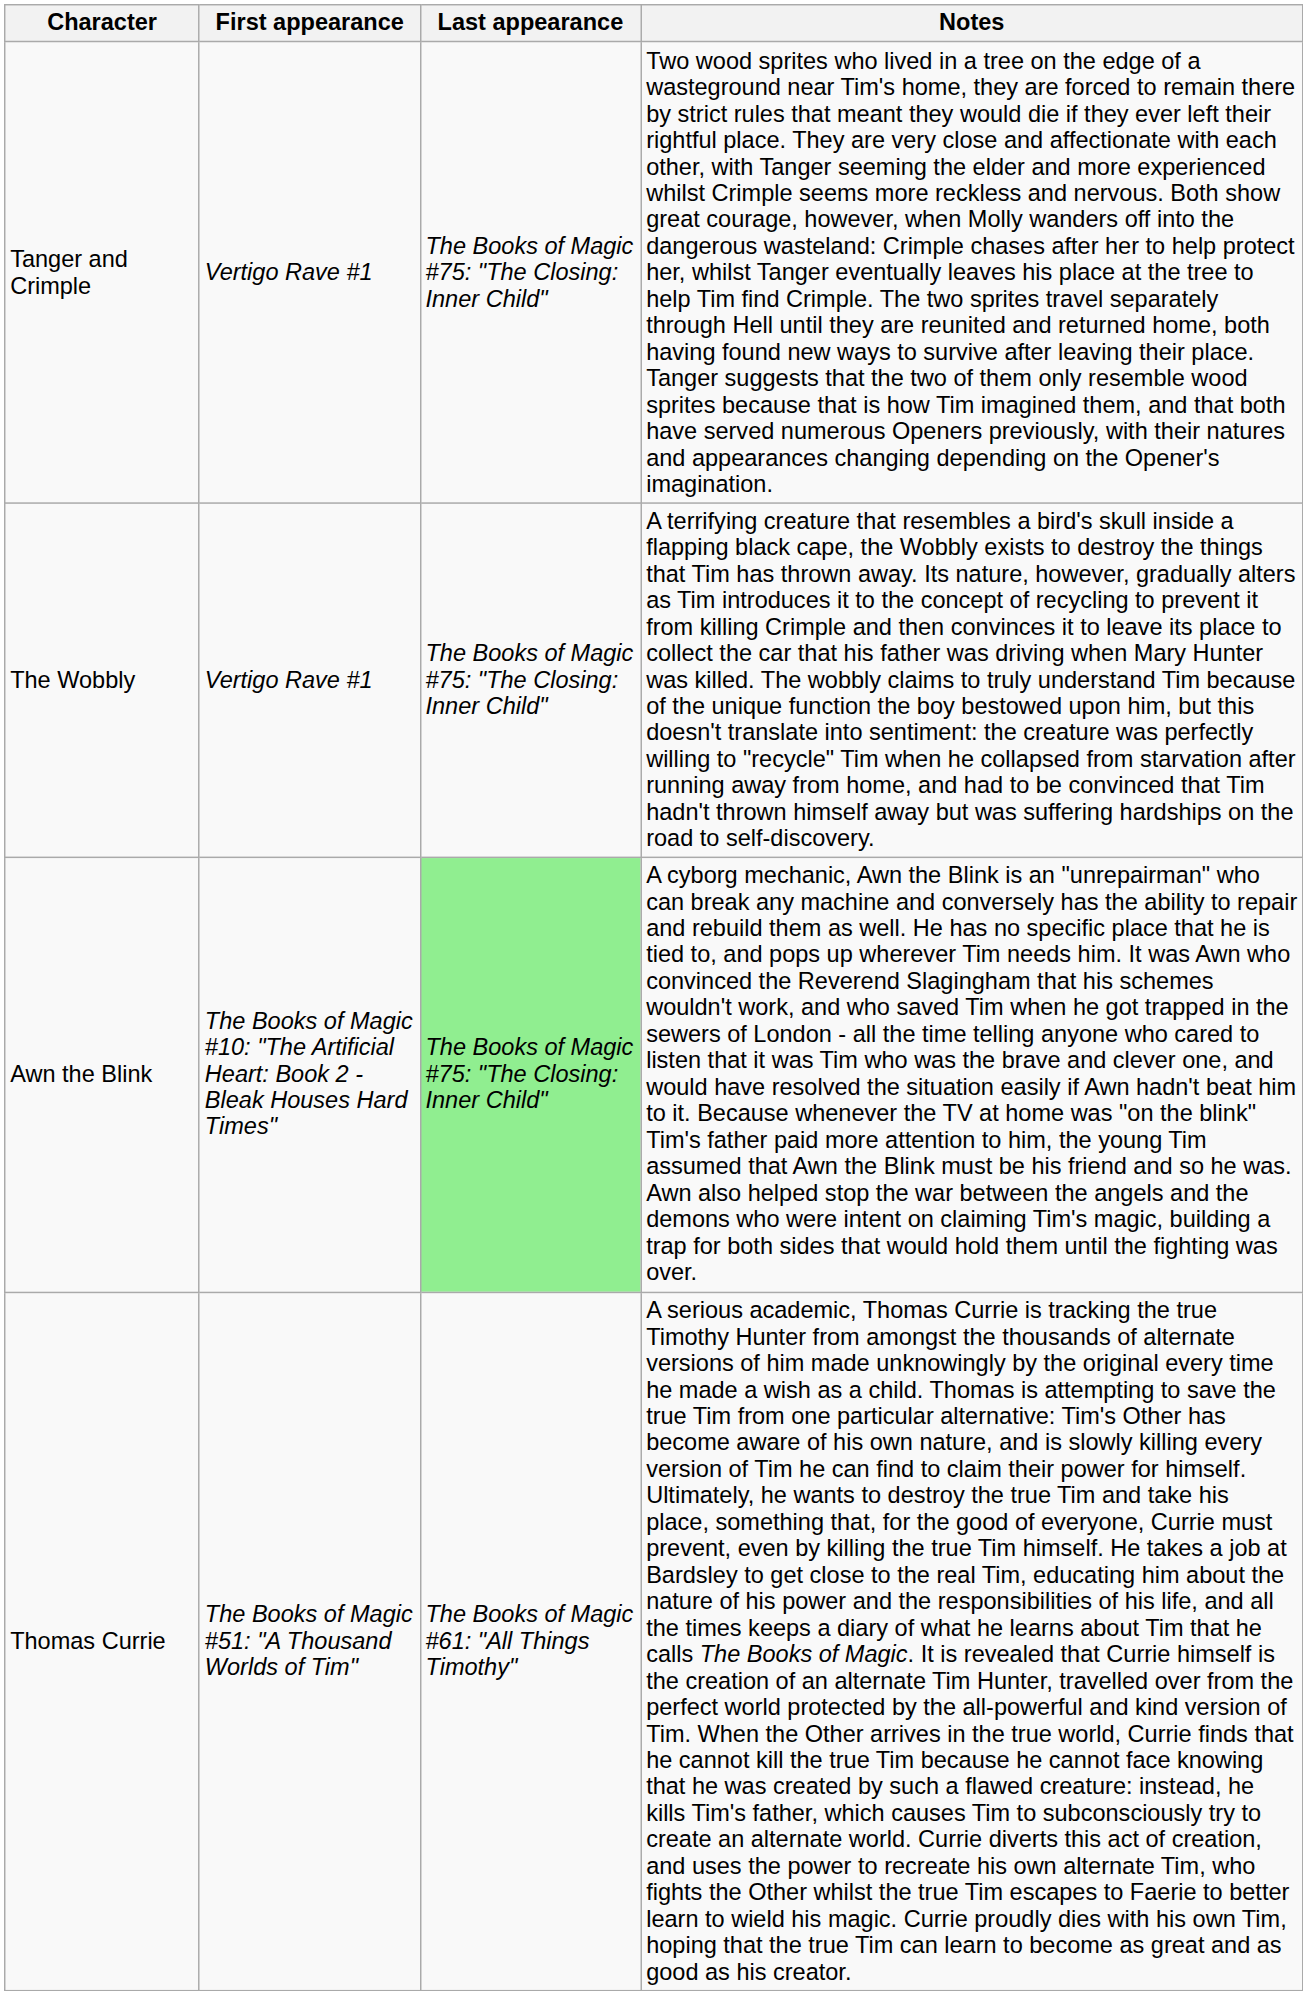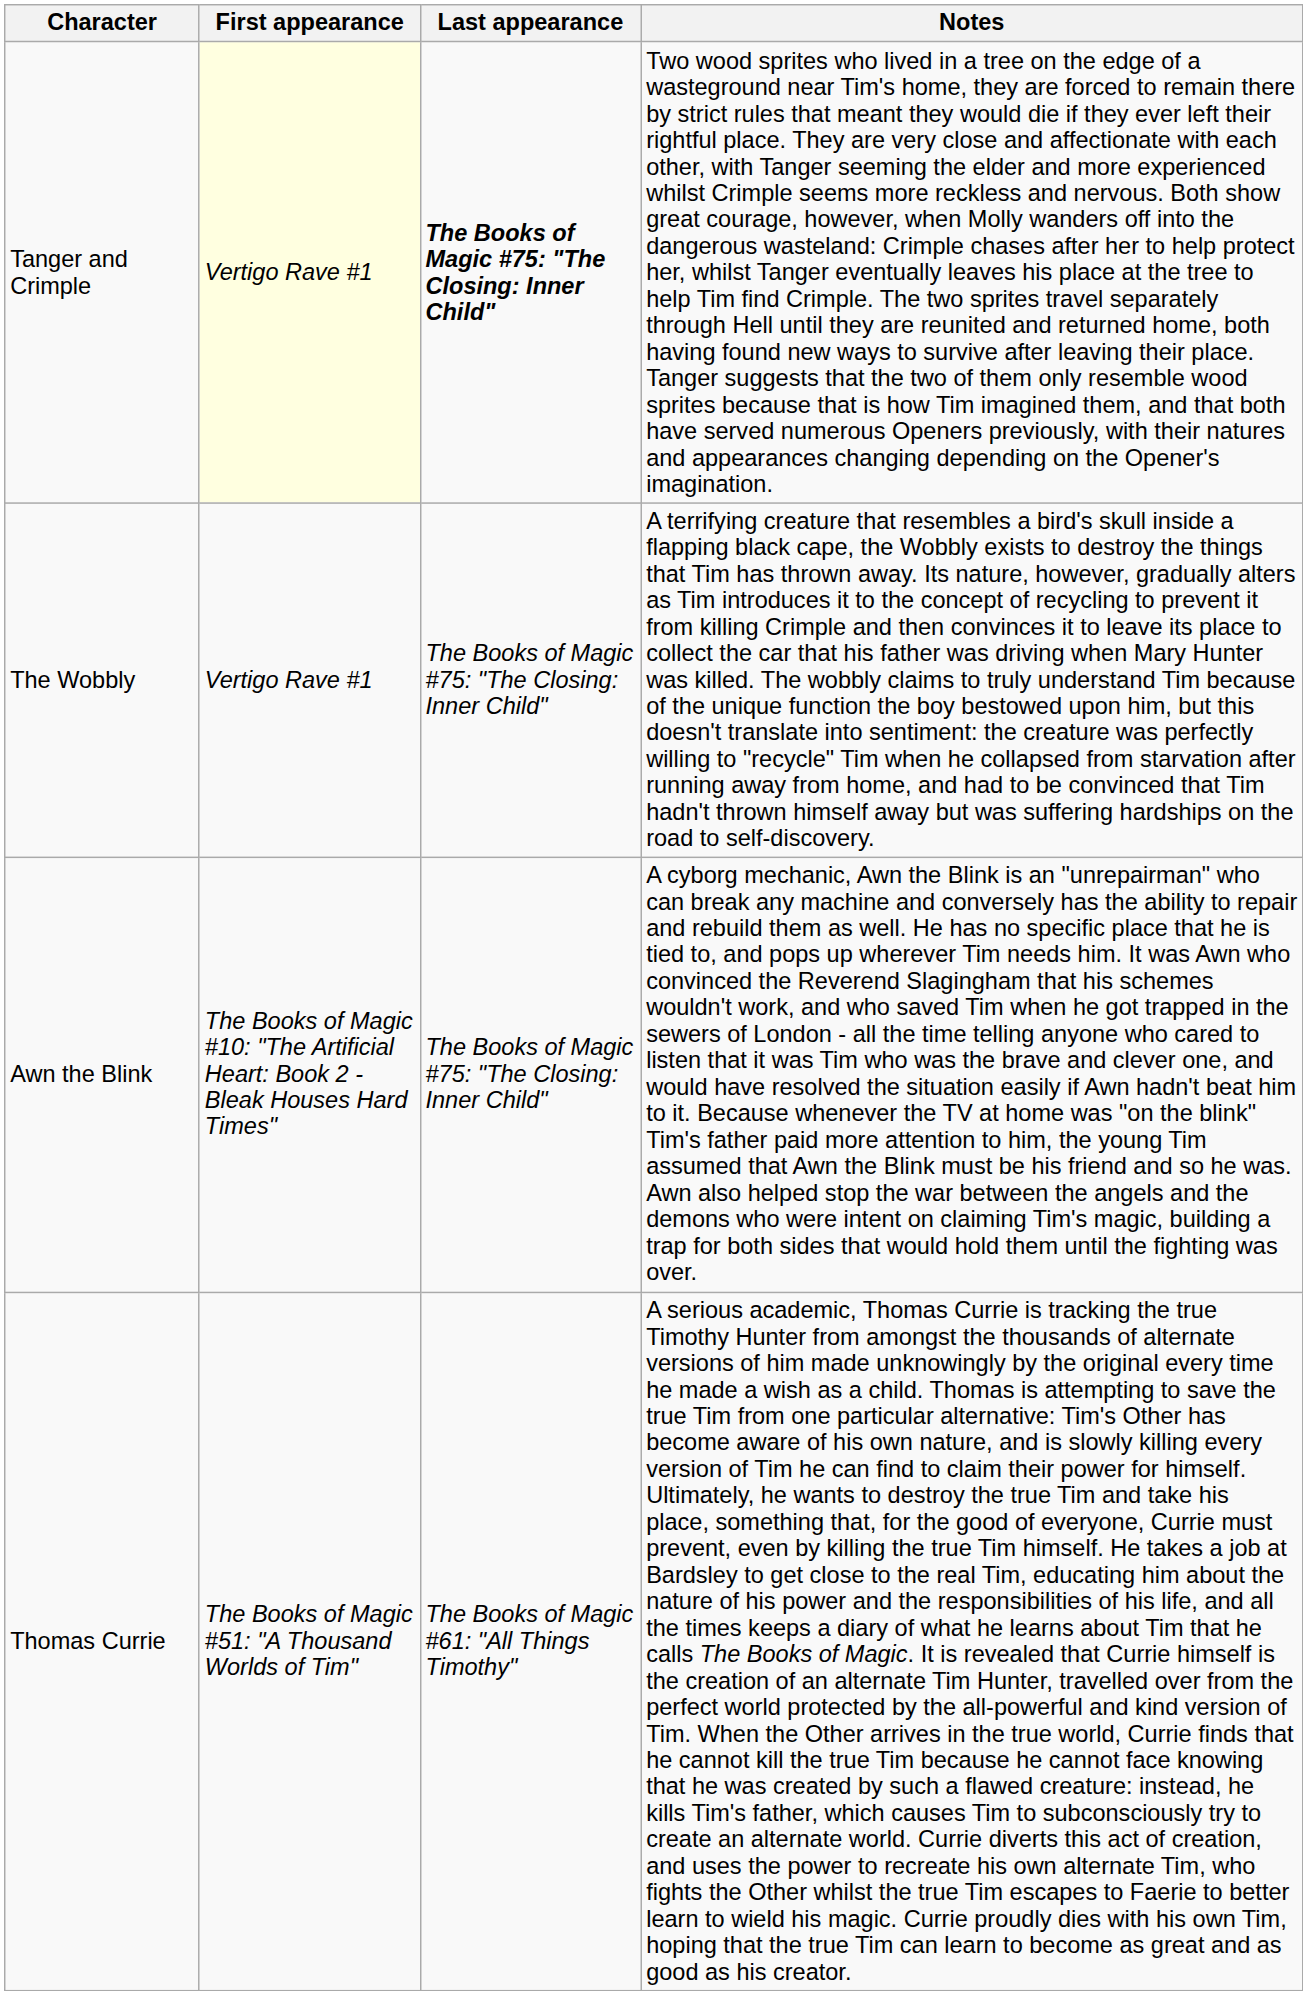(289, 272) no background -> (289, 272) lightyellow background
(529, 272) normal -> (515, 272) bold
(529, 1074) lightgreen background -> (529, 1074) no background
